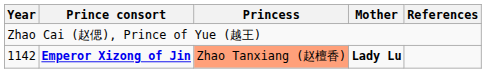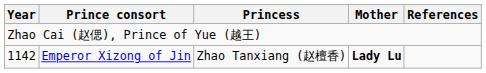(116, 57) bold -> (116, 57) normal
(271, 56) lightsalmon background -> (271, 56) no background
